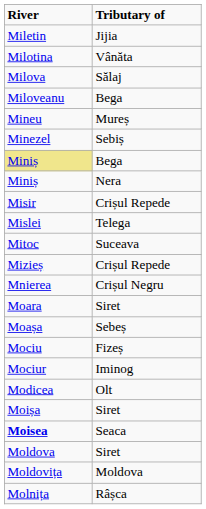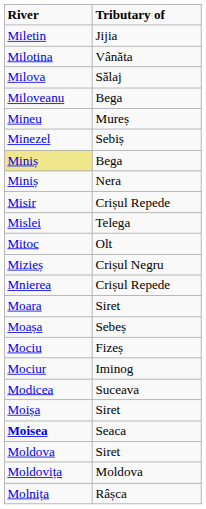(117, 243) Suceava -> (104, 243) Olt
(133, 264) Crișul Repede -> (130, 264) Crișul Negru
(130, 285) Crișul Negru -> (133, 285) Crișul Repede
(104, 389) Olt -> (117, 389) Suceava
